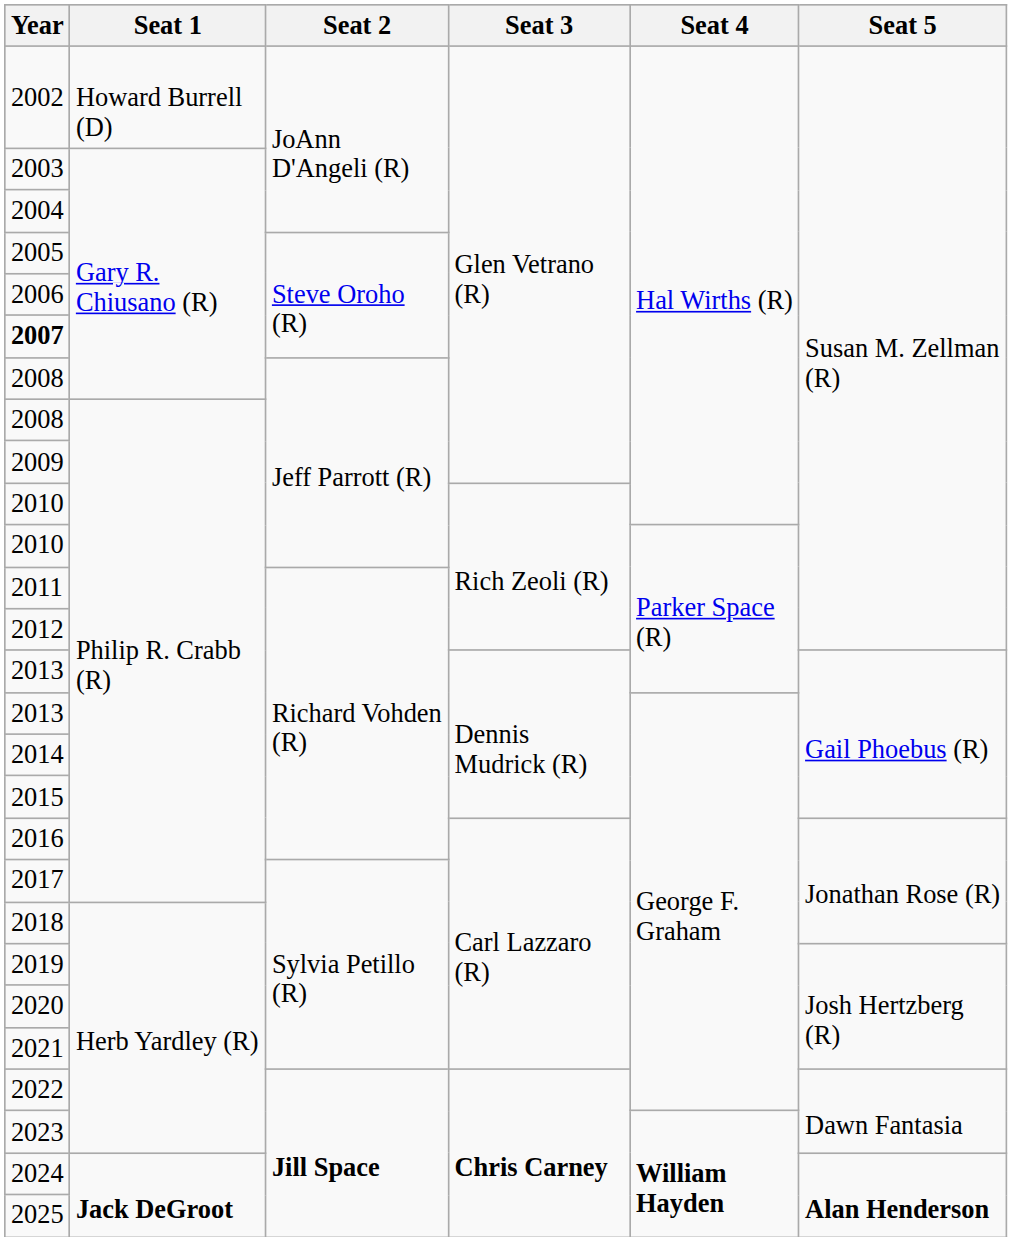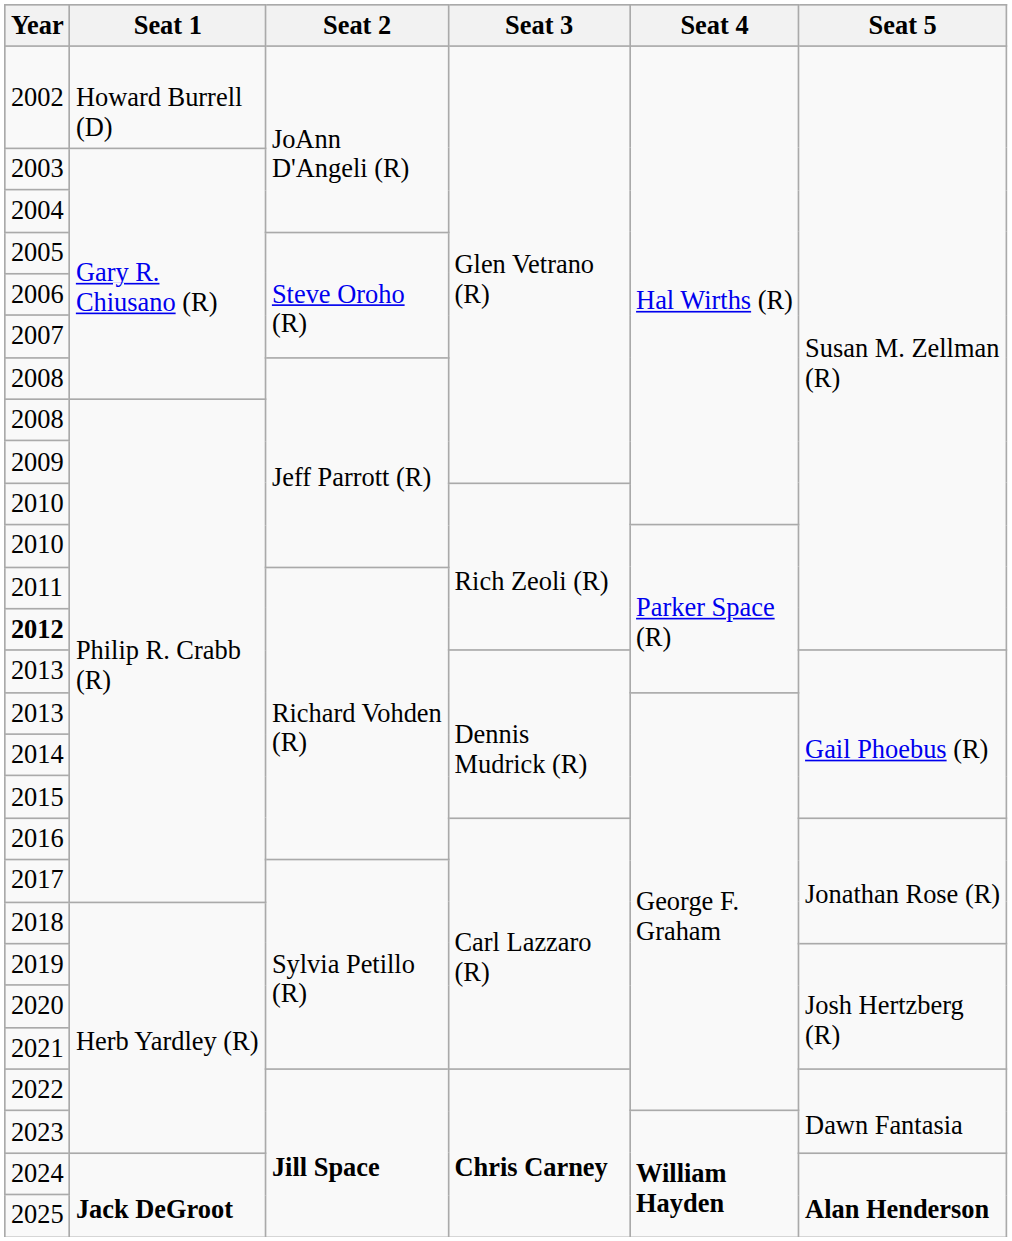(37, 336) bold -> (37, 336) normal
(37, 629) normal -> (37, 629) bold
